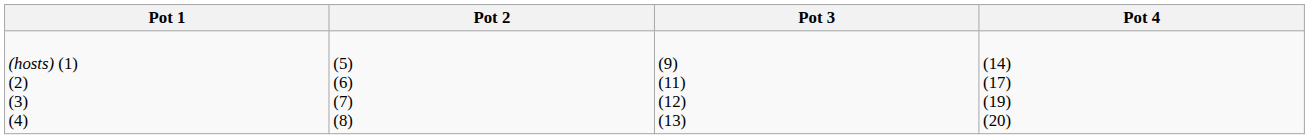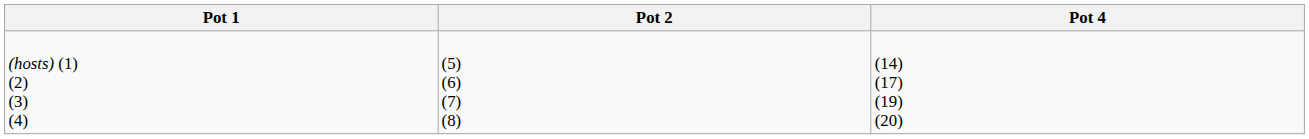- column: (817, 17)
